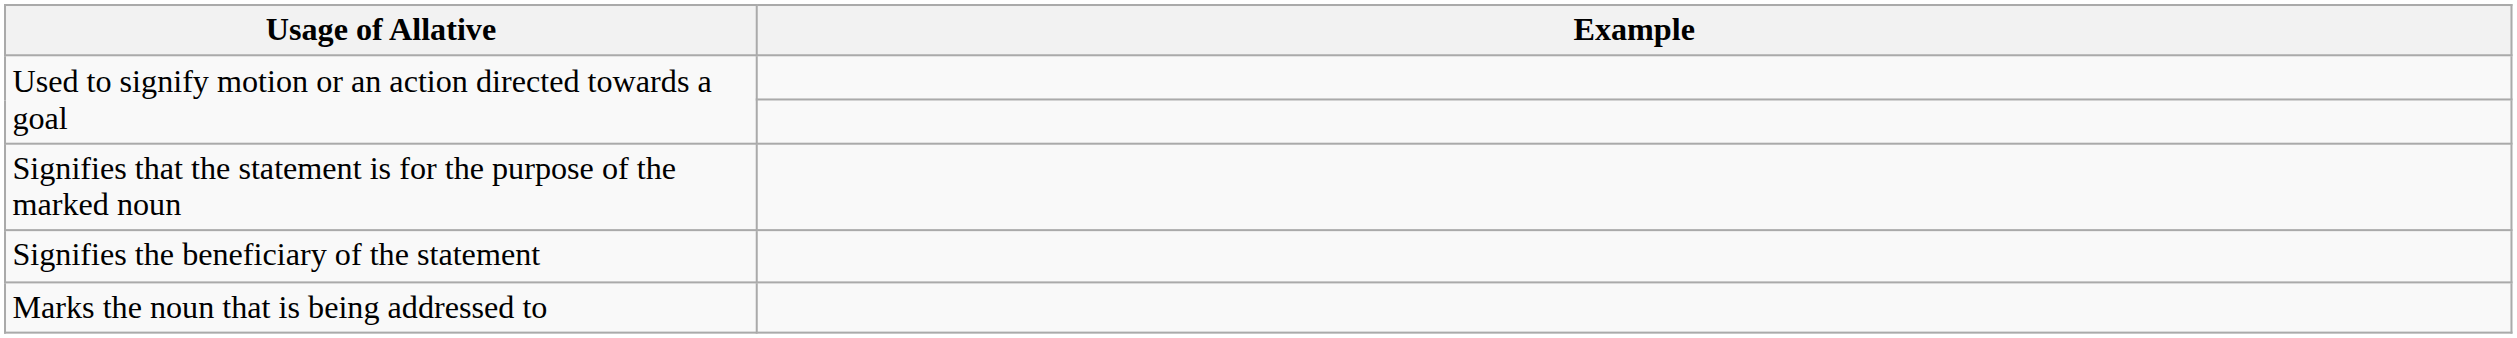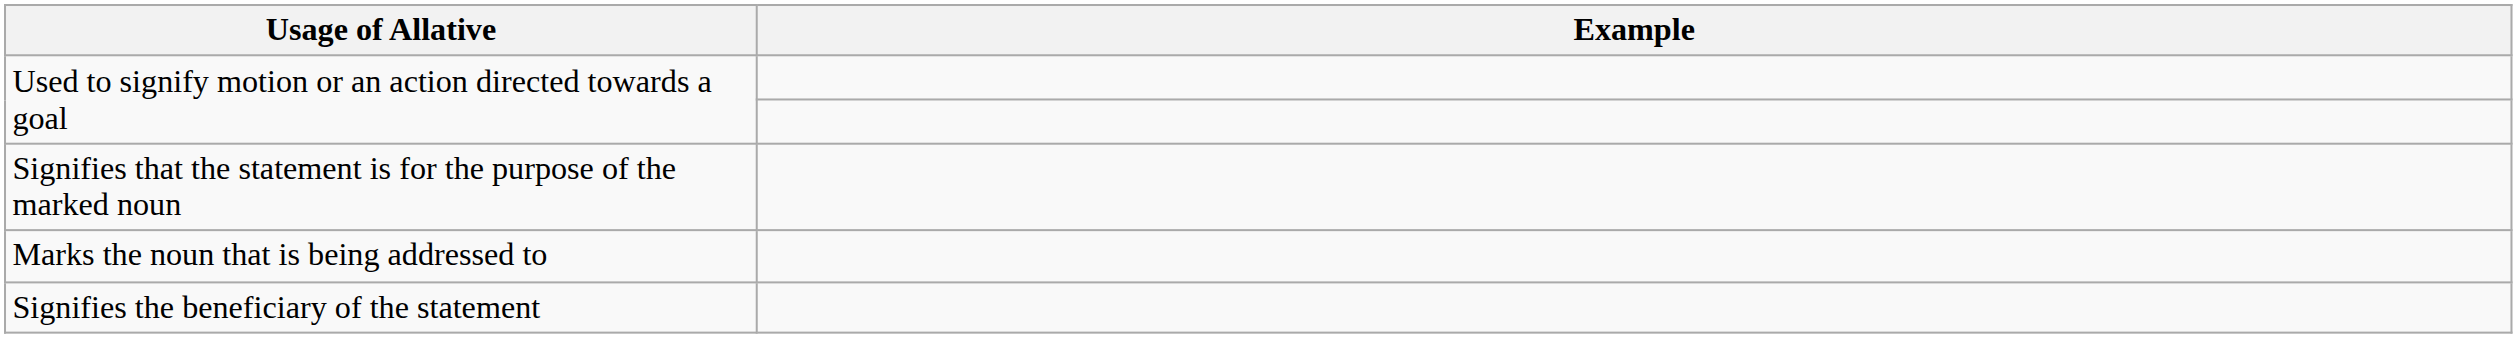(276, 255) Signifies the beneficiary of the statement -> (280, 255) Marks the noun that is being addressed to
(280, 306) Marks the noun that is being addressed to -> (276, 306) Signifies the beneficiary of the statement
